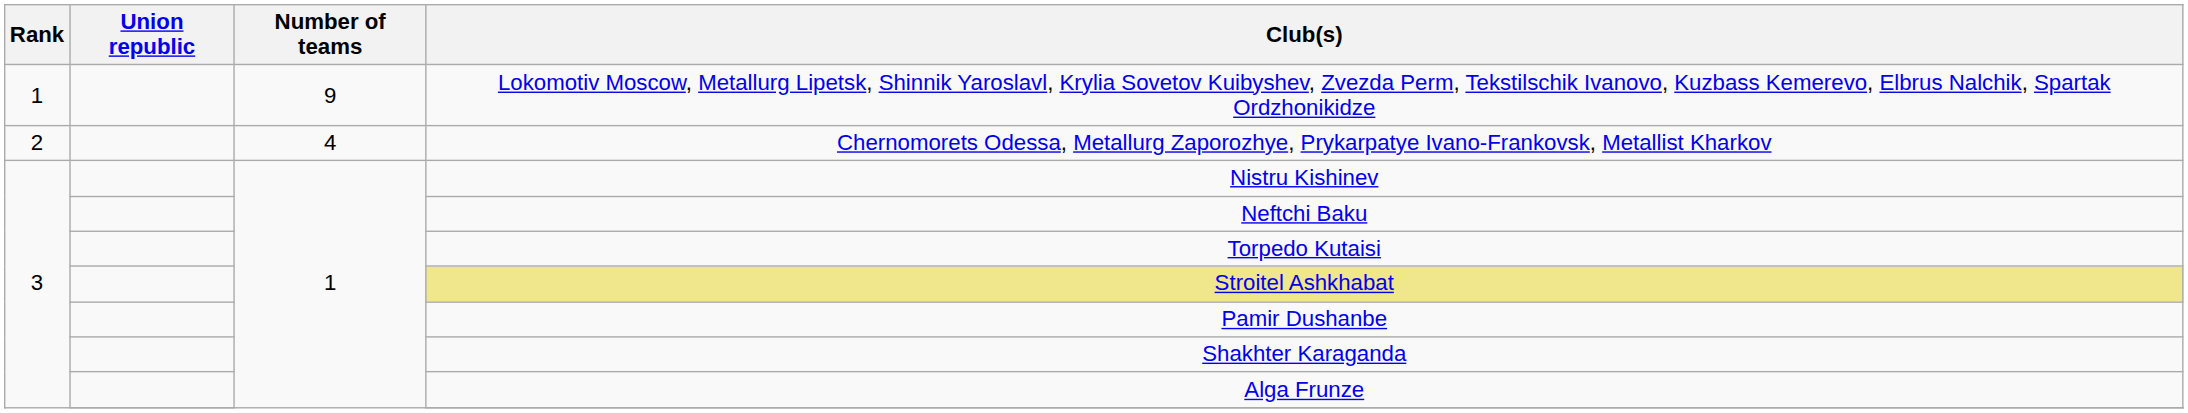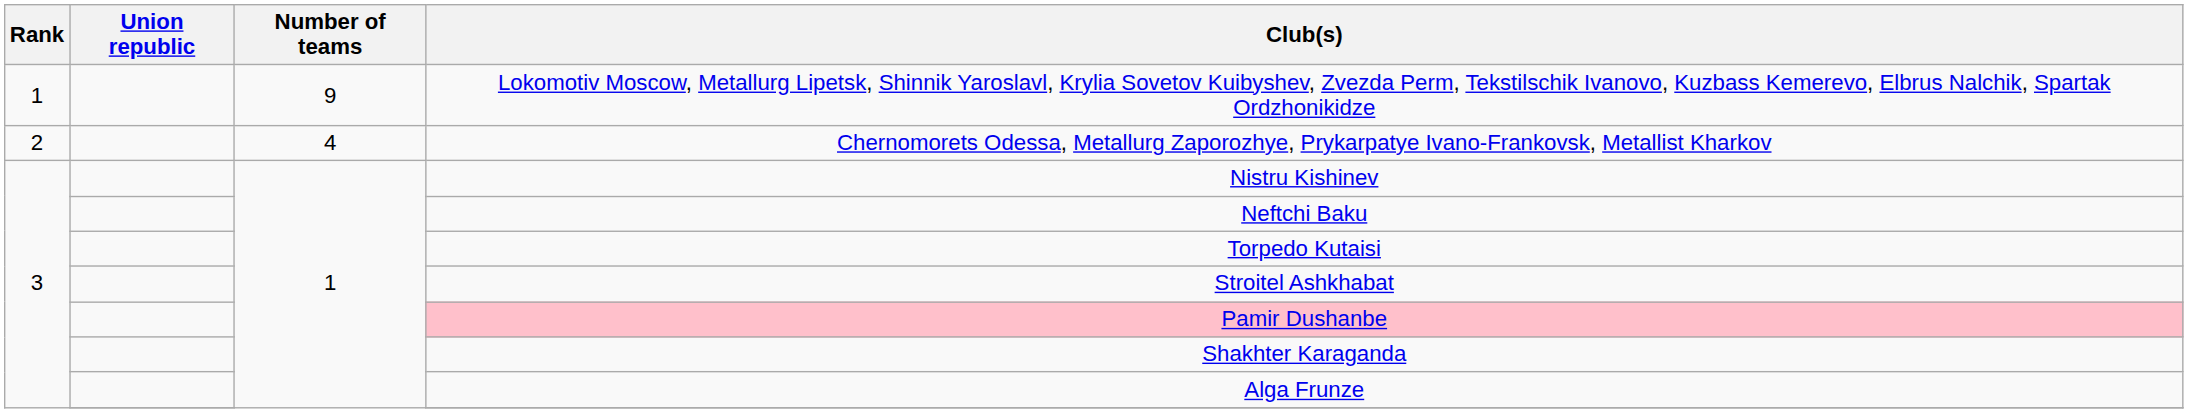(1304, 283) khaki background -> (1304, 283) no background
(1304, 319) no background -> (1304, 319) pink background
